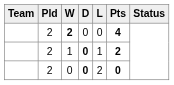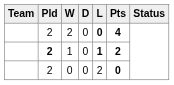(70, 32) bold -> (70, 32) normal
(100, 32) normal -> (100, 32) bold
(50, 51) normal -> (50, 51) bold
(86, 51) bold -> (86, 51) normal
(100, 51) normal -> (100, 51) bold
(86, 70) bold -> (86, 70) normal
